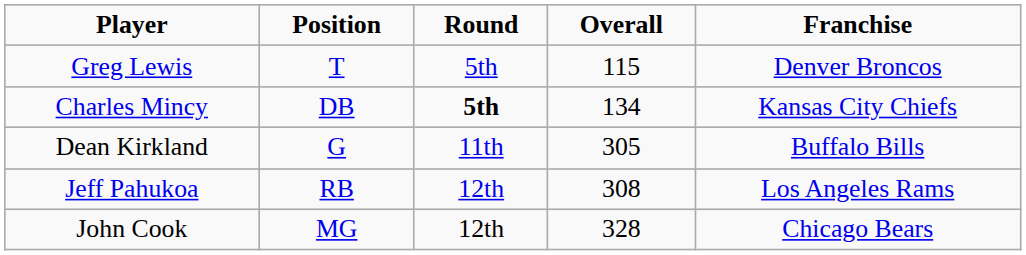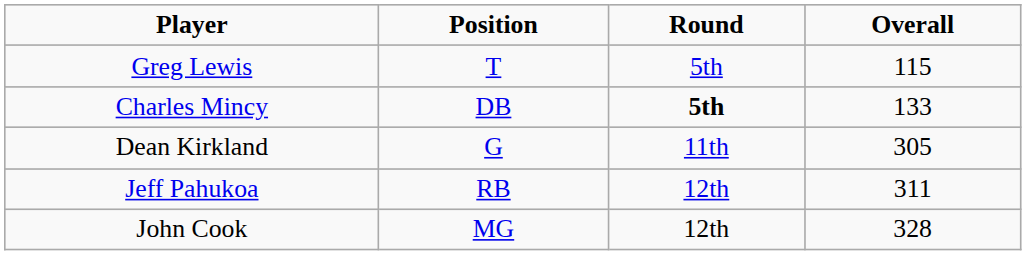- column: (858, 24)
(621, 106) 134 -> (913, 106) 133
(621, 188) 308 -> (913, 188) 311
